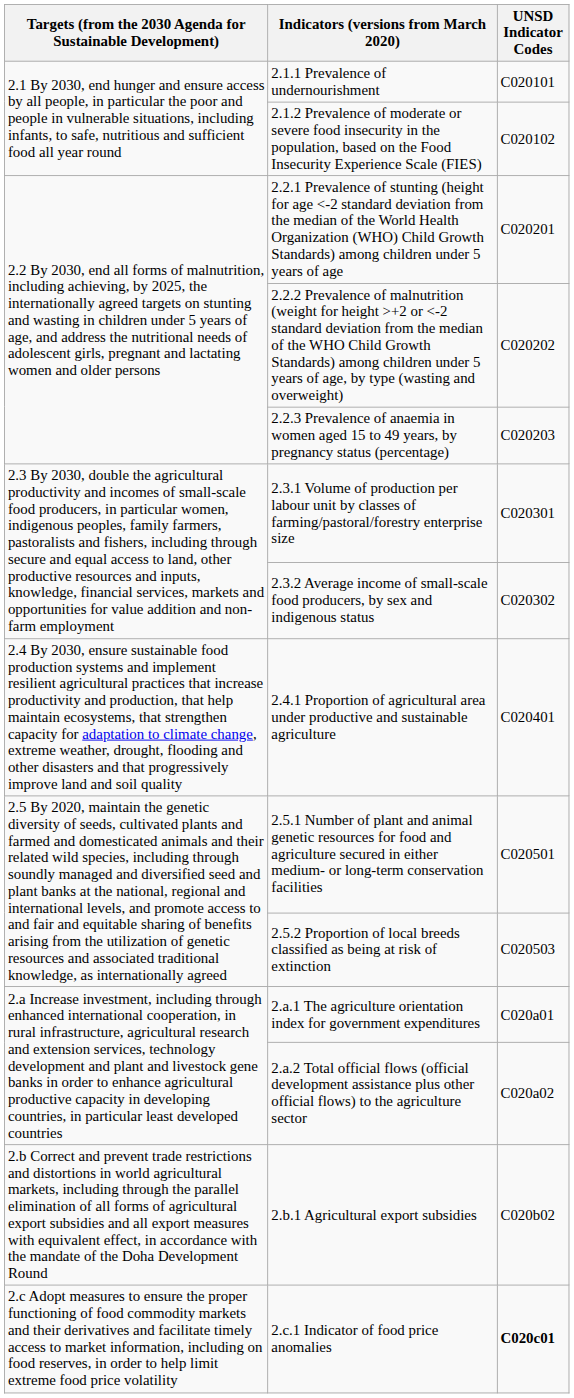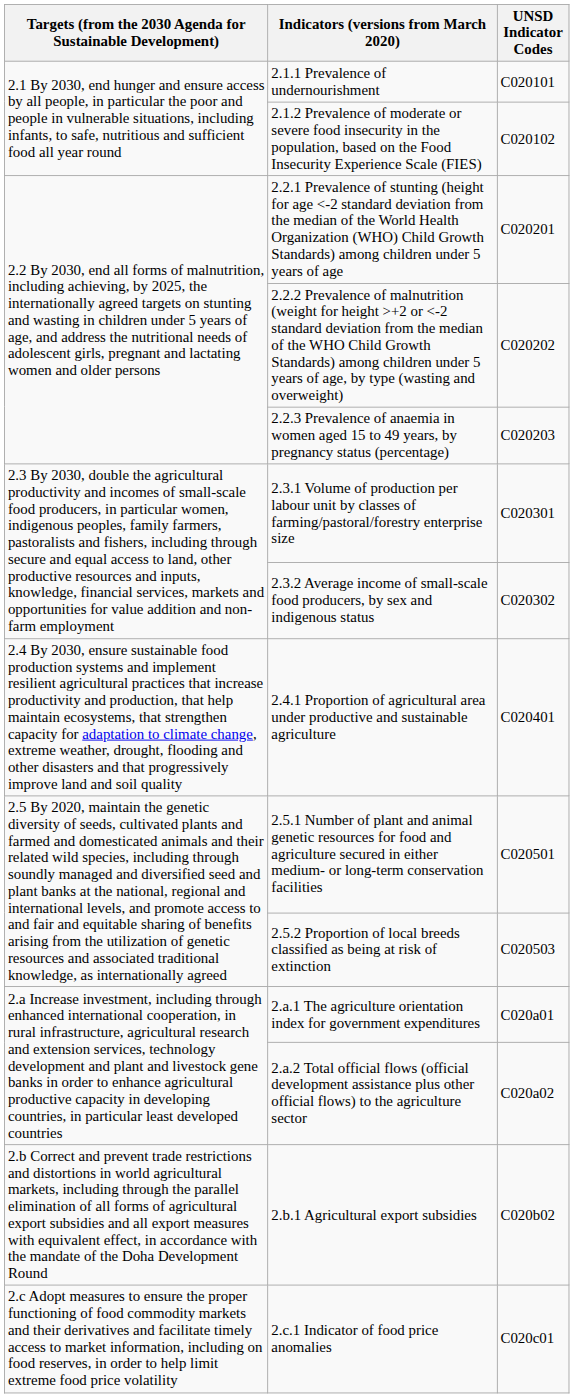(528, 1338) bold -> (527, 1338) normal
